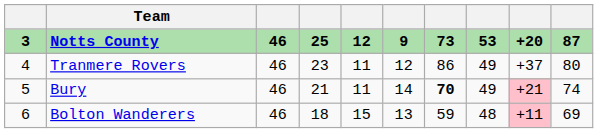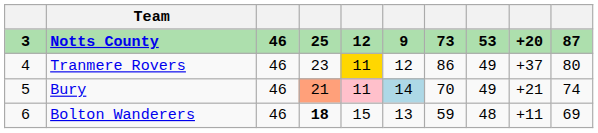(362, 66) no background -> (362, 66) gold background
(320, 91) no background -> (320, 91) lightsalmon background
(362, 91) no background -> (362, 91) pink background
(404, 91) no background -> (404, 91) lightblue background
(446, 91) bold -> (446, 91) normal
(530, 91) pink background -> (530, 91) no background
(320, 115) normal -> (320, 115) bold
(530, 115) pink background -> (530, 115) no background
